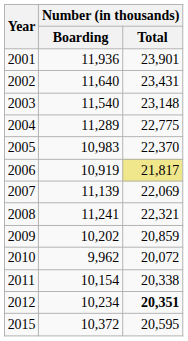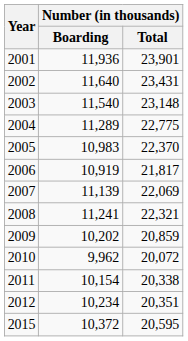(160, 170) khaki background -> (160, 170) no background
(160, 302) bold -> (160, 302) normal
